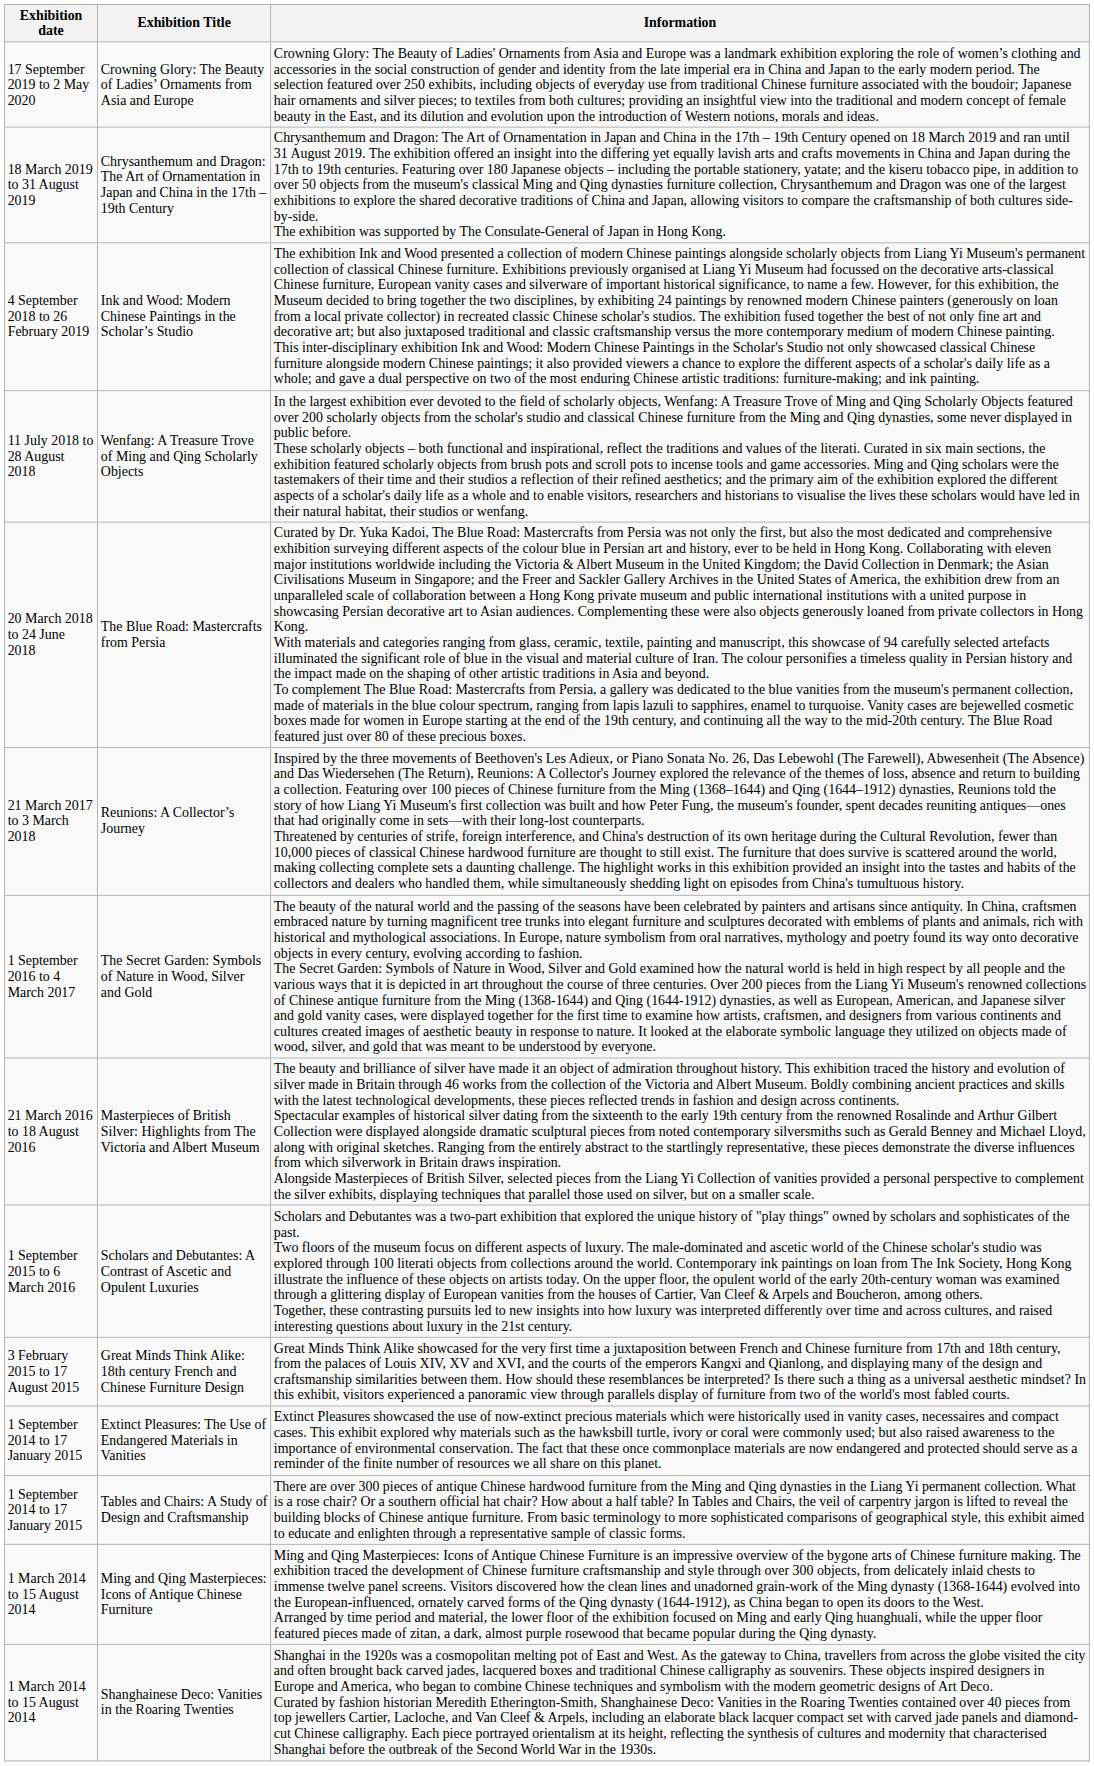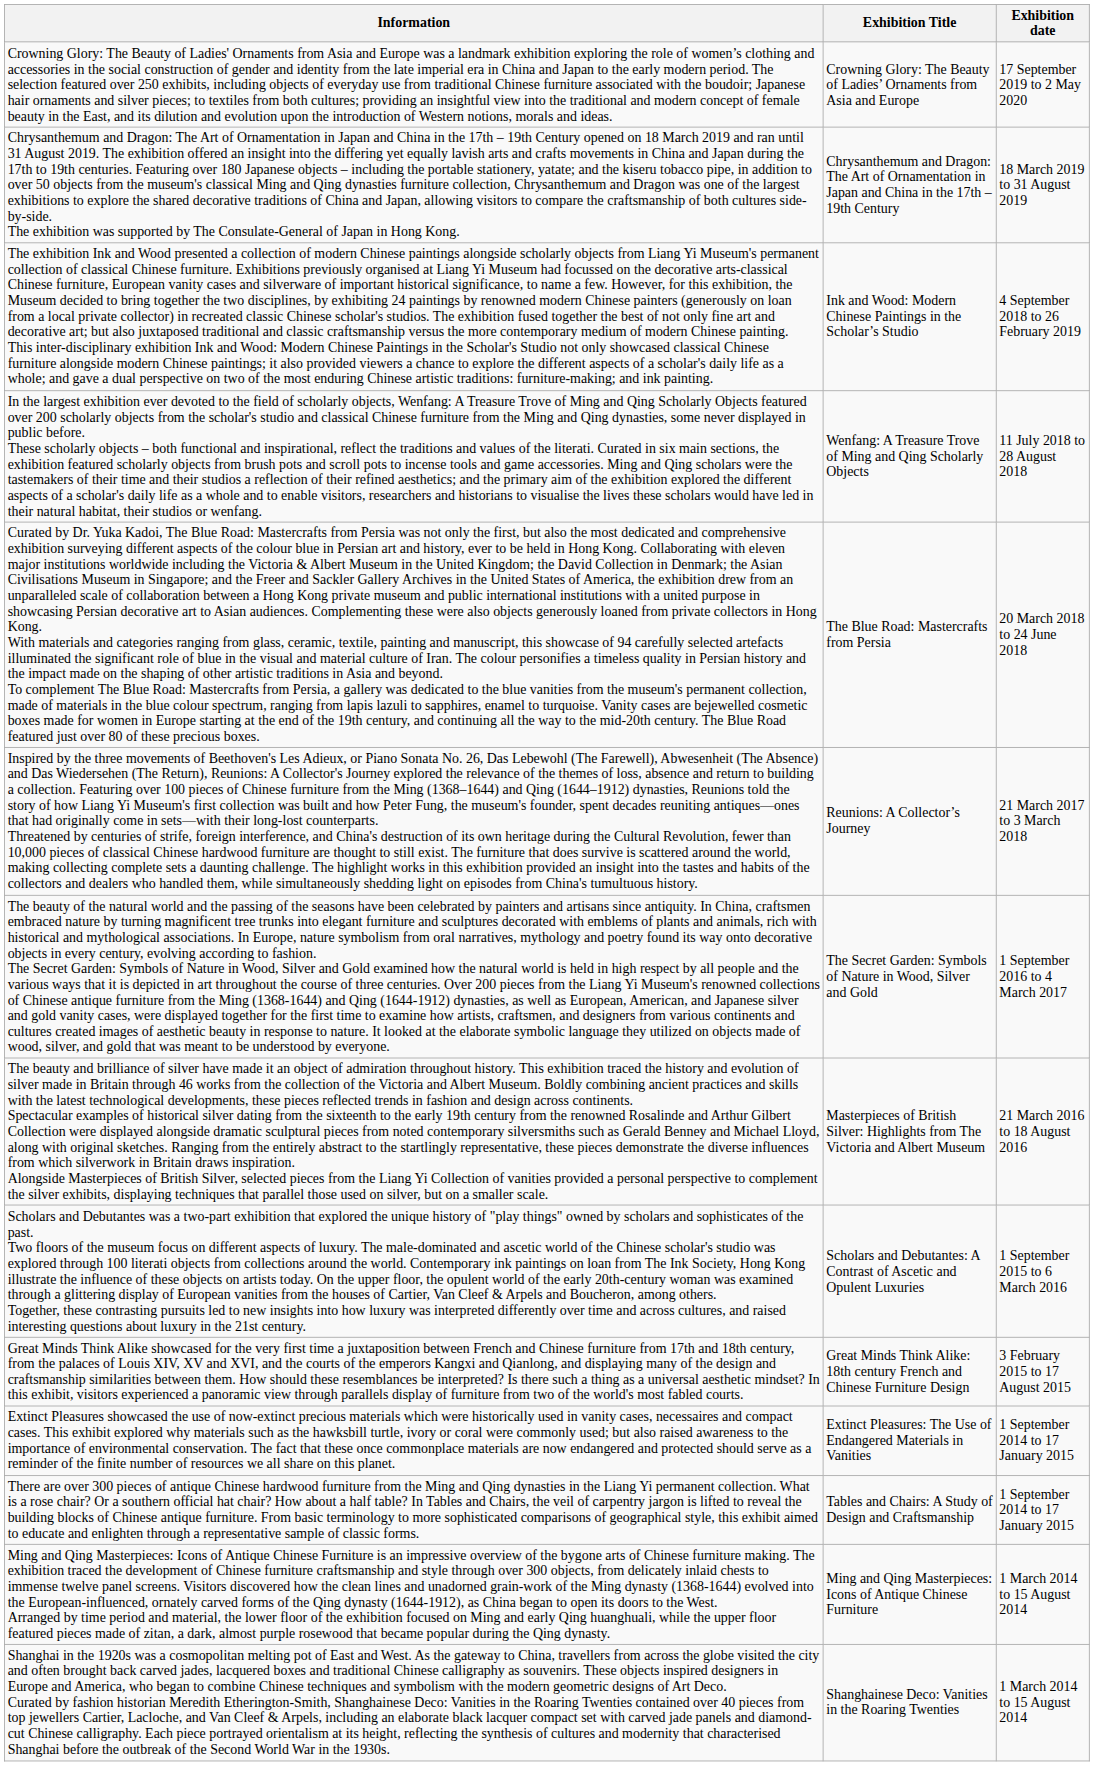columns swapped: (51, 23) <-> (680, 23)
